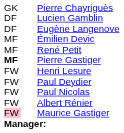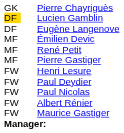(10, 18) no background -> (10, 18) gold background
(11, 60) bold -> (11, 60) normal
(11, 113) pink background -> (11, 113) no background
